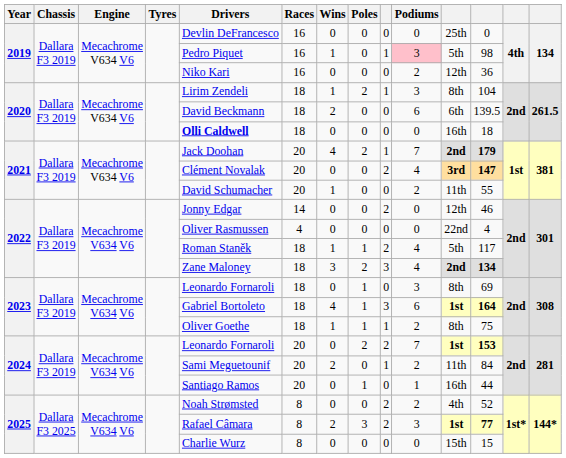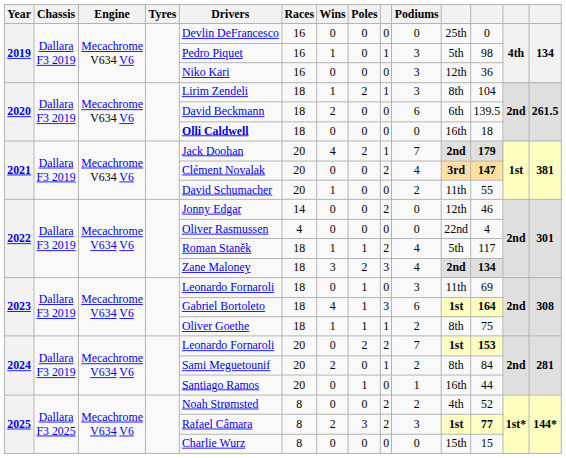(417, 52) pink background -> (417, 52) no background
(417, 72) 2 -> (417, 72) 3
(456, 287) 8th -> (456, 287) 11th
(456, 365) 11th -> (456, 365) 8th
